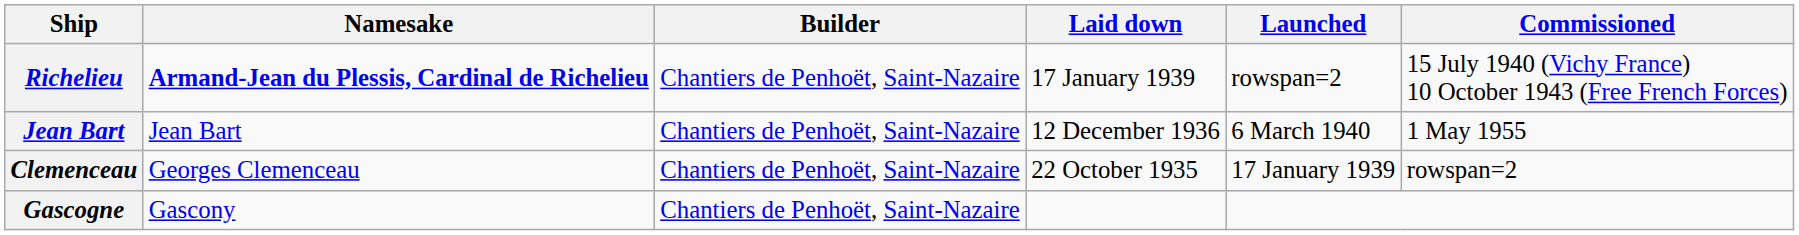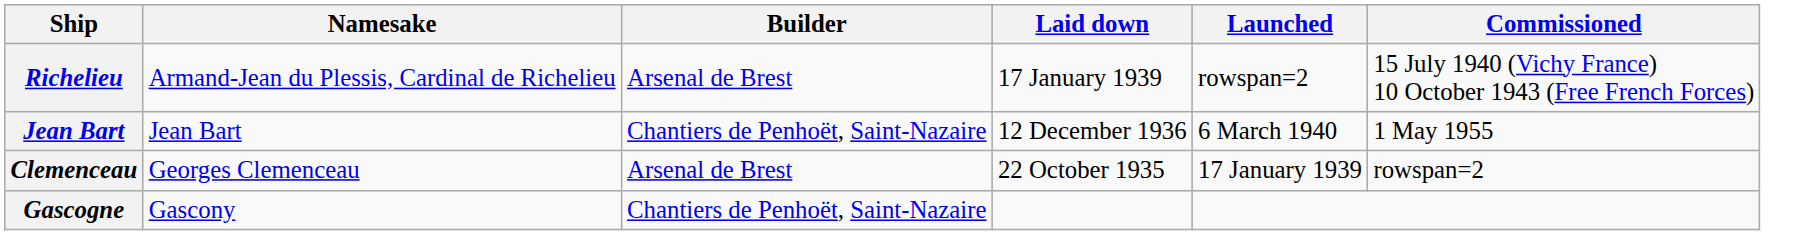(399, 77) bold -> (382, 77) normal
(840, 77) Chantiers de Penhoët, Saint-Nazaire -> (710, 77) Arsenal de Brest
(840, 170) Chantiers de Penhoët, Saint-Nazaire -> (710, 170) Arsenal de Brest
